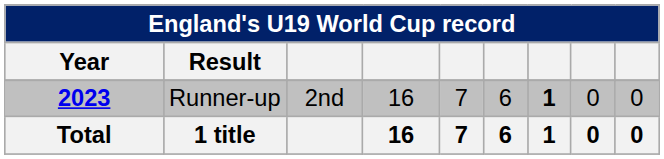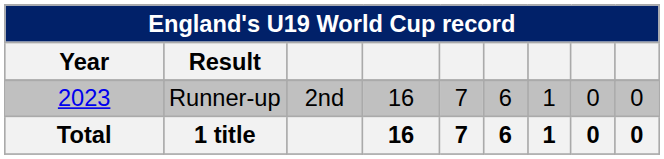(84, 98) bold -> (84, 98) normal
(549, 98) bold -> (549, 98) normal
